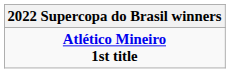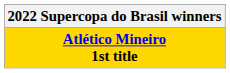(114, 47) no background -> (114, 47) gold background
